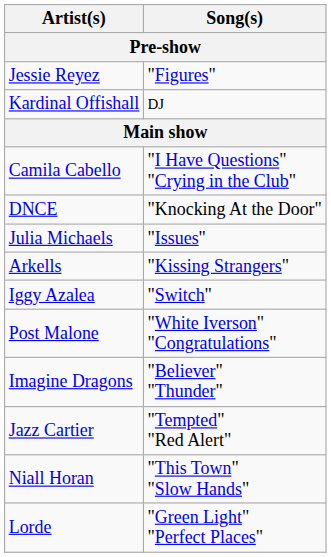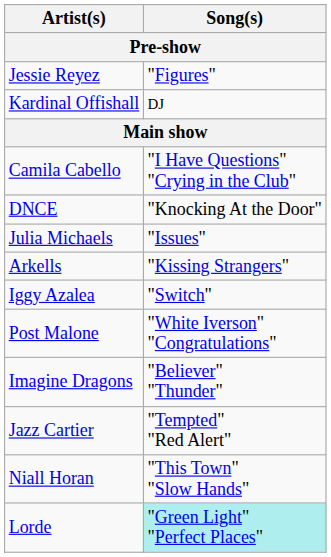(205, 527) no background -> (205, 527) paleturquoise background
